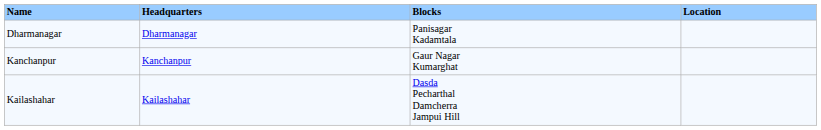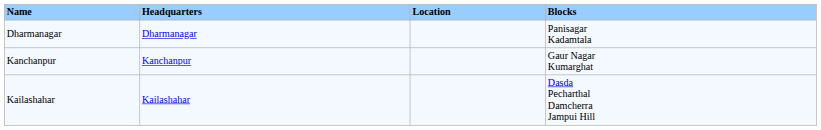columns swapped: (427, 12) <-> (702, 12)
